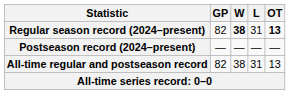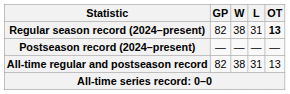(239, 30) bold -> (239, 30) normal
